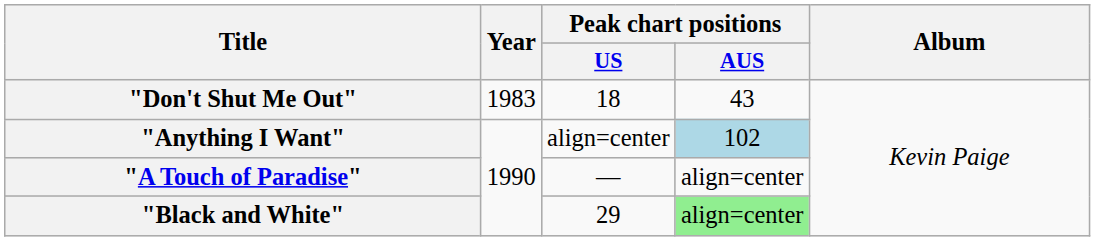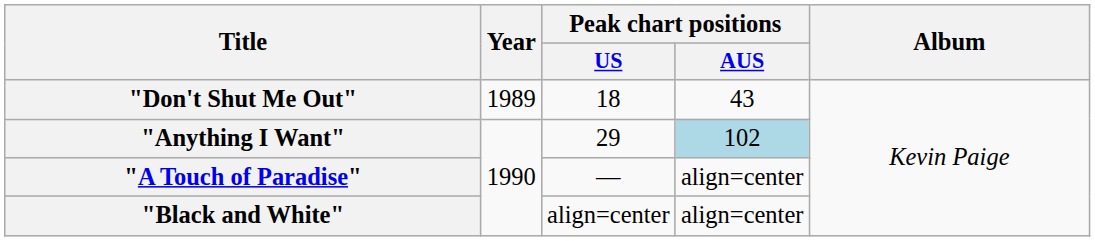(511, 99) 1983 -> (511, 99) 1989
(608, 137) align=center -> (608, 137) 29
(608, 215) 29 -> (608, 215) align=center
(742, 215) lightgreen background -> (742, 215) no background
